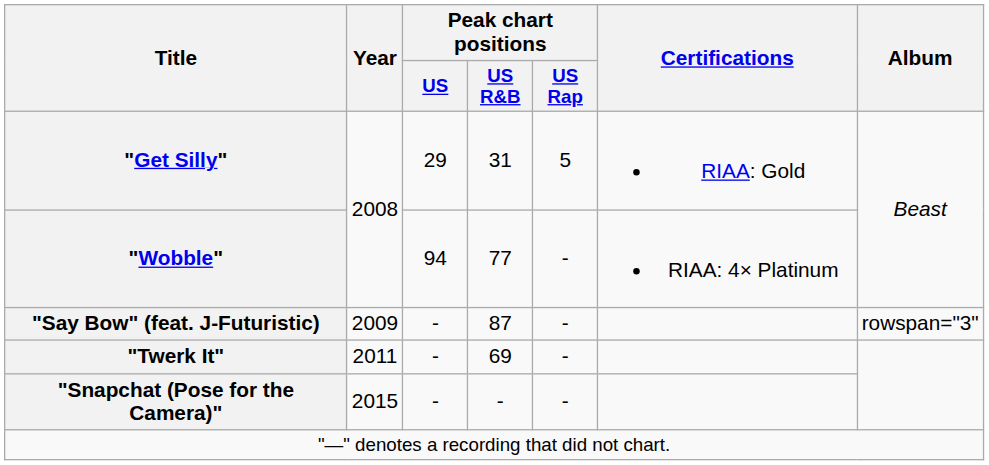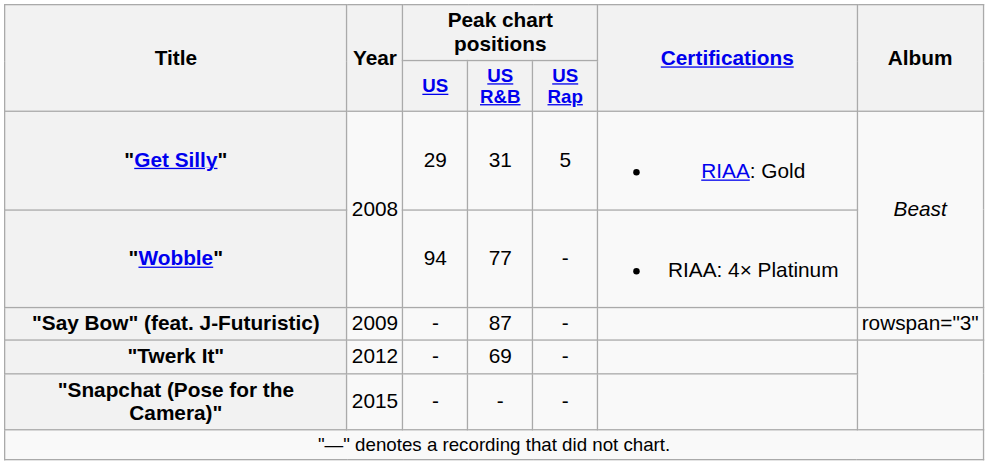(375, 356) 2011 -> (375, 356) 2012
